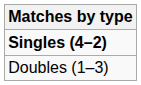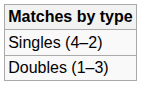(58, 42) bold -> (55, 42) normal
